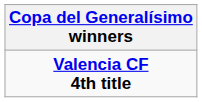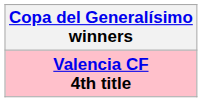(101, 73) no background -> (101, 73) pink background
